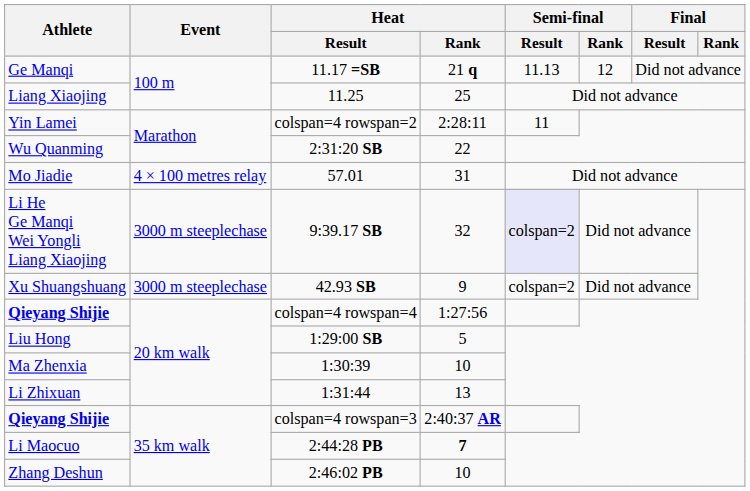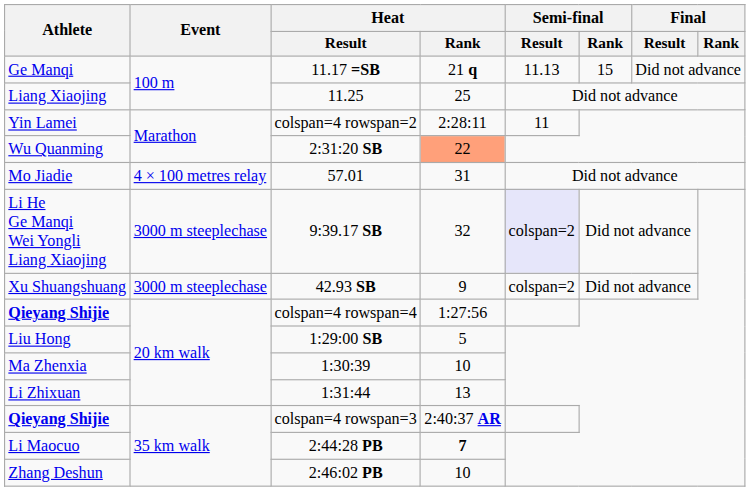(605, 69) 12 -> (605, 69) 15
(463, 149) no background -> (463, 149) lightsalmon background
